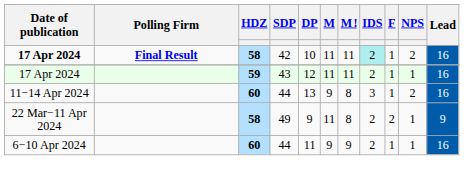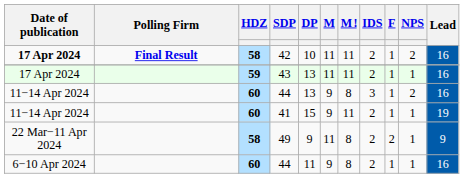(372, 55) paleturquoise background -> (372, 55) no background
(310, 74) 12 -> (310, 74) 13
+ row: (49, 113)
(349, 145) 9 -> (349, 164) 8
